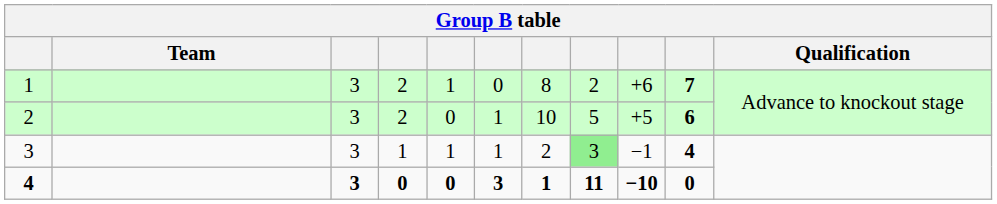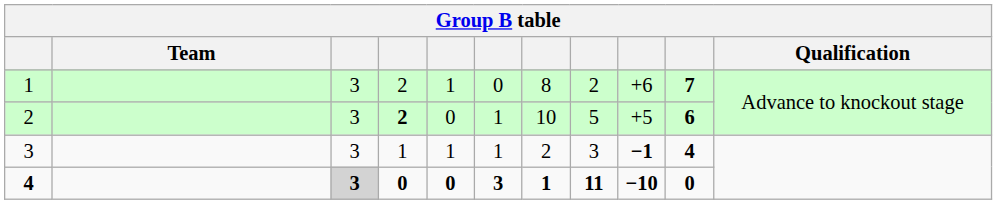(402, 118) normal -> (402, 118) bold
(594, 150) lightgreen background -> (594, 150) no background
(642, 150) normal -> (642, 150) bold
(355, 183) no background -> (355, 183) lightgrey background
